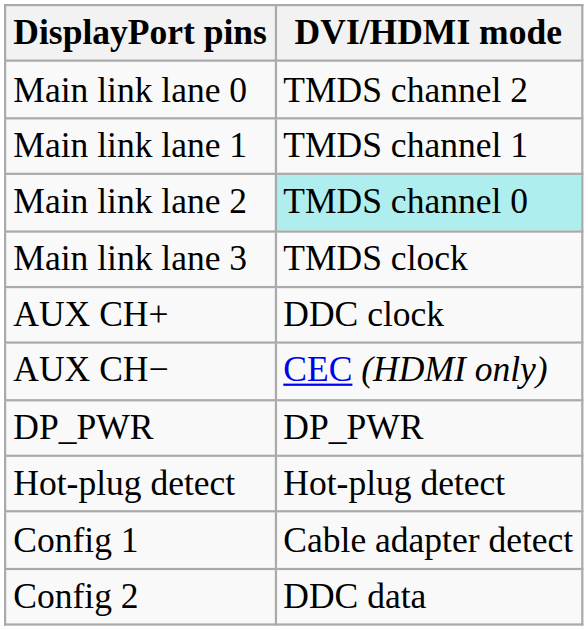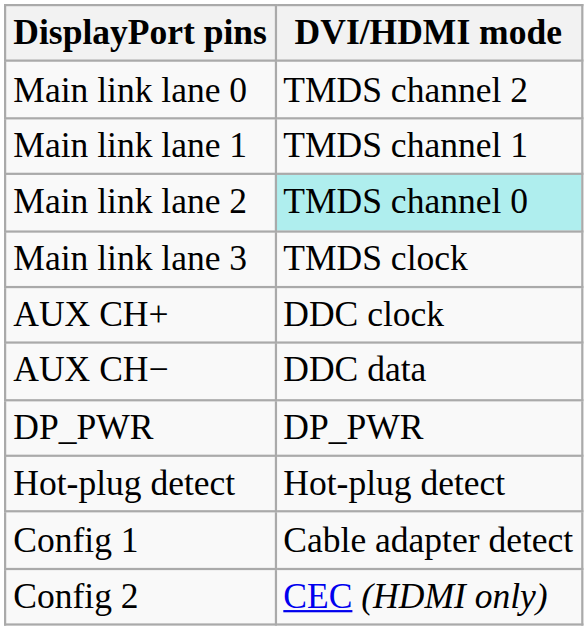(415, 370) CEC (HDMI only) -> (355, 370) DDC data
(355, 595) DDC data -> (415, 595) CEC (HDMI only)
